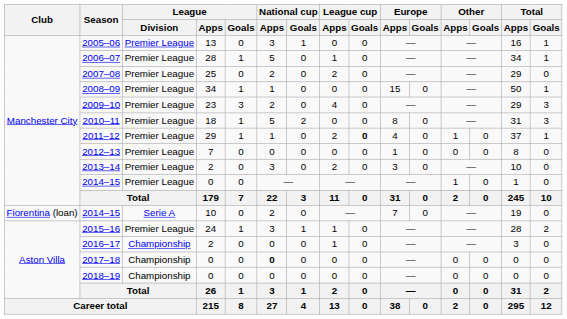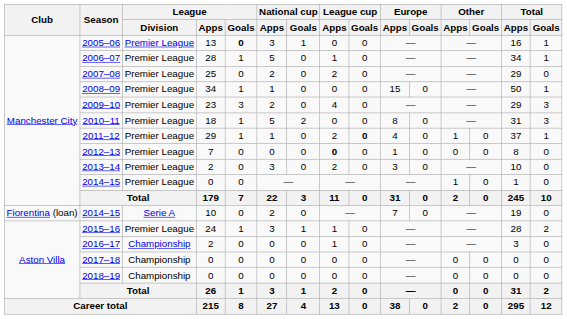(241, 43) normal -> (241, 43) bold
(334, 151) normal -> (334, 151) bold
(272, 259) bold -> (272, 259) normal
